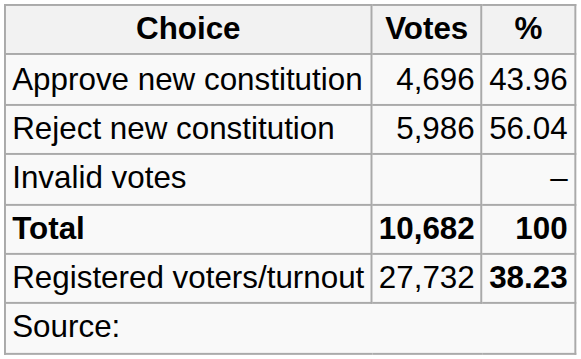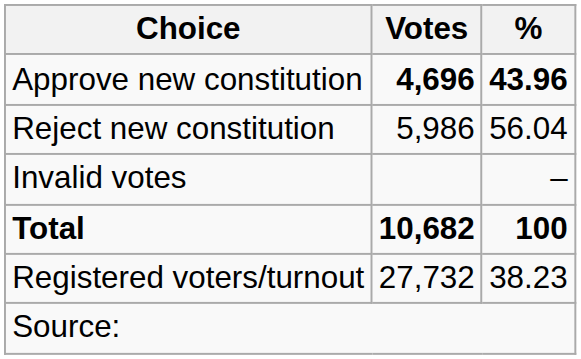(435, 79) normal -> (435, 79) bold
(528, 79) normal -> (528, 79) bold
(528, 278) bold -> (528, 278) normal
